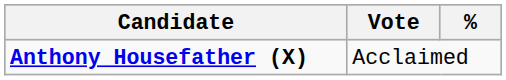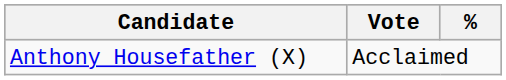(159, 58) bold -> (159, 58) normal
